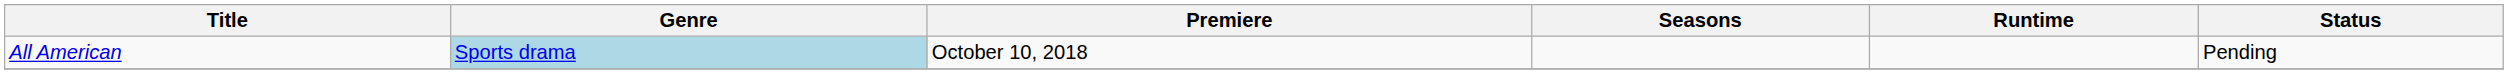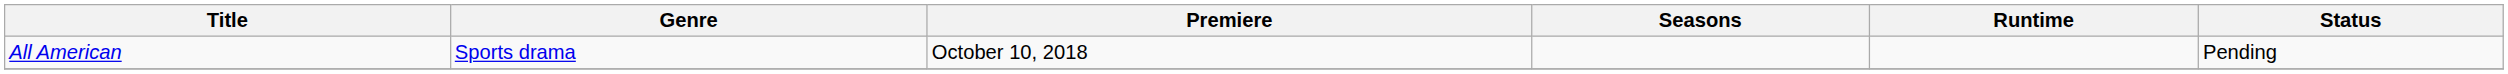(515, 52) lightblue background -> (515, 52) no background
